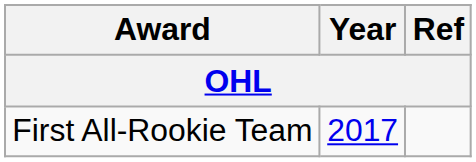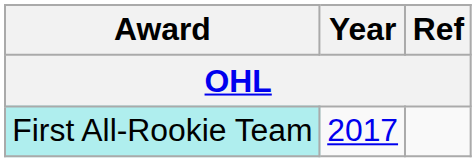(162, 130) no background -> (162, 130) paleturquoise background
